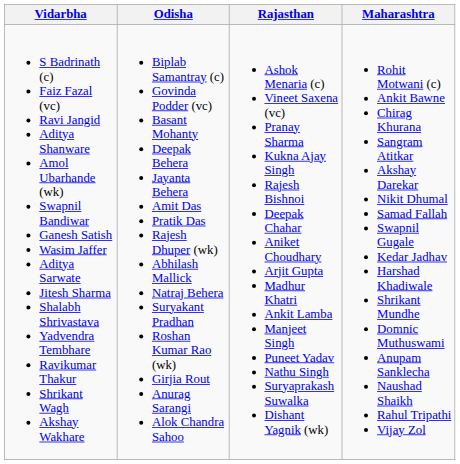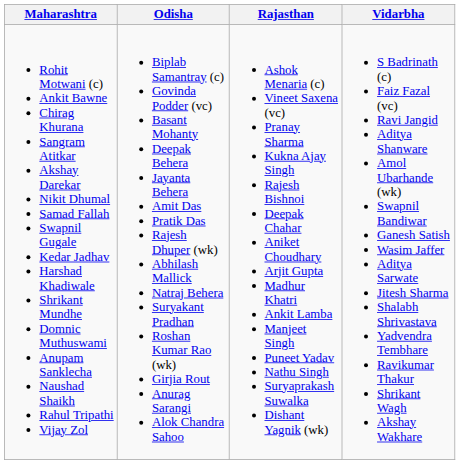columns swapped: (398, 14) <-> (61, 14)
